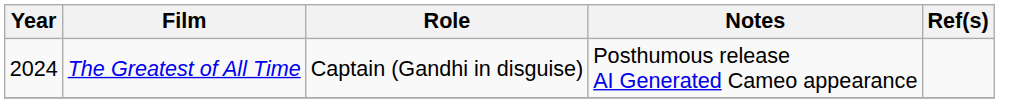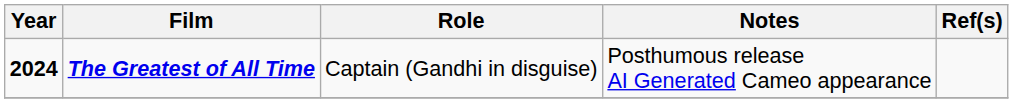(34, 68) normal -> (34, 68) bold
(184, 68) normal -> (191, 68) bold
